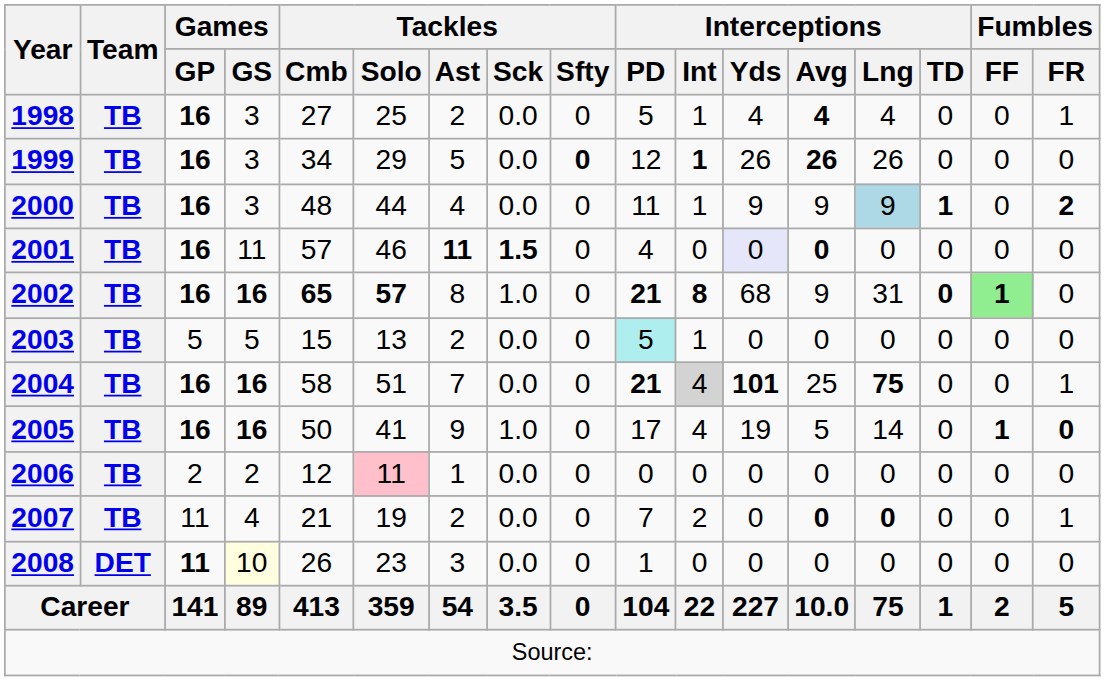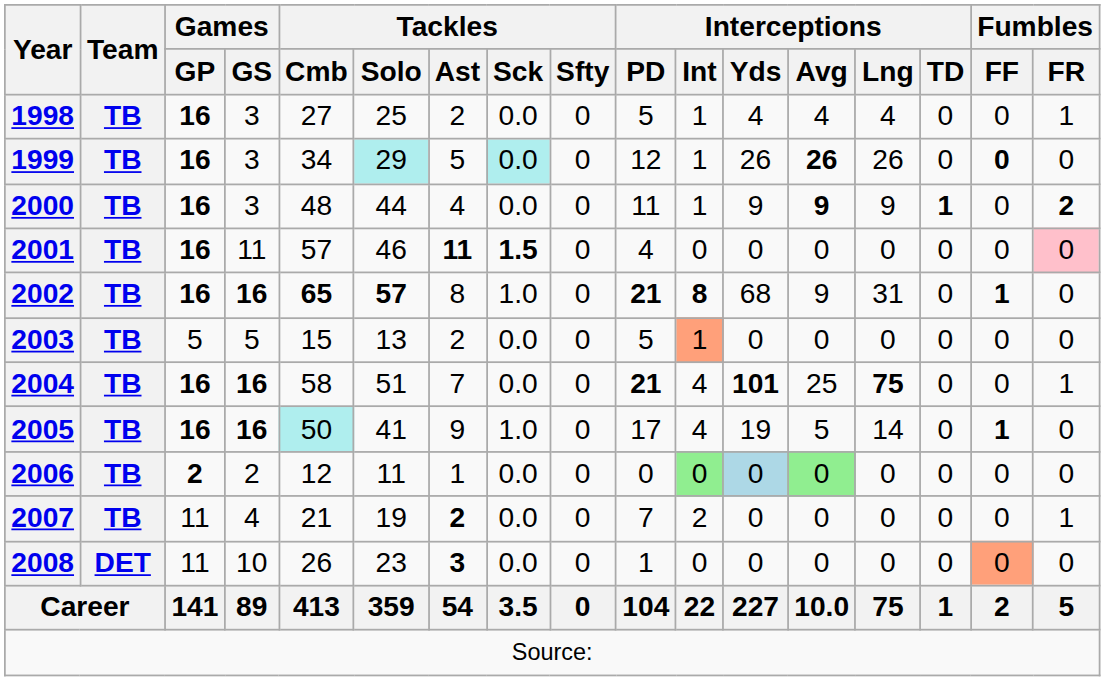(822, 116) bold -> (822, 116) normal
(391, 160) no background -> (391, 160) paleturquoise background
(518, 160) no background -> (518, 160) paleturquoise background
(583, 160) bold -> (583, 160) normal
(699, 160) bold -> (699, 160) normal
(1002, 160) normal -> (1002, 160) bold
(822, 205) normal -> (822, 205) bold
(888, 205) lightblue background -> (888, 205) no background
(755, 250) lavender background -> (755, 250) no background
(822, 250) bold -> (822, 250) normal
(1066, 250) no background -> (1066, 250) pink background
(945, 294) bold -> (945, 294) normal
(1002, 294) lightgreen background -> (1002, 294) no background
(646, 339) paleturquoise background -> (646, 339) no background
(699, 339) no background -> (699, 339) lightsalmon background
(699, 384) lightgrey background -> (699, 384) no background
(316, 428) no background -> (316, 428) paleturquoise background
(1066, 428) bold -> (1066, 428) normal
(195, 473) normal -> (195, 473) bold
(391, 473) pink background -> (391, 473) no background
(699, 473) no background -> (699, 473) lightgreen background
(755, 473) no background -> (755, 473) lightblue background
(822, 473) no background -> (822, 473) lightgreen background
(457, 518) normal -> (457, 518) bold
(822, 518) bold -> (822, 518) normal
(888, 518) bold -> (888, 518) normal
(195, 562) bold -> (195, 562) normal
(252, 562) lightyellow background -> (252, 562) no background
(457, 562) normal -> (457, 562) bold
(1002, 562) no background -> (1002, 562) lightsalmon background
